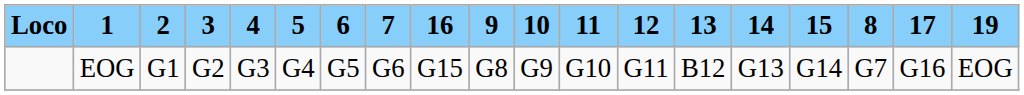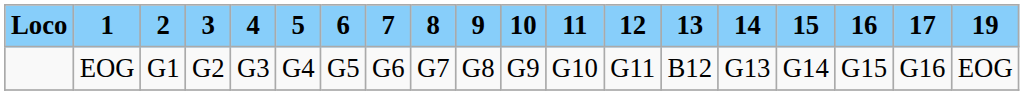columns swapped: (871, 25) <-> (440, 25)
